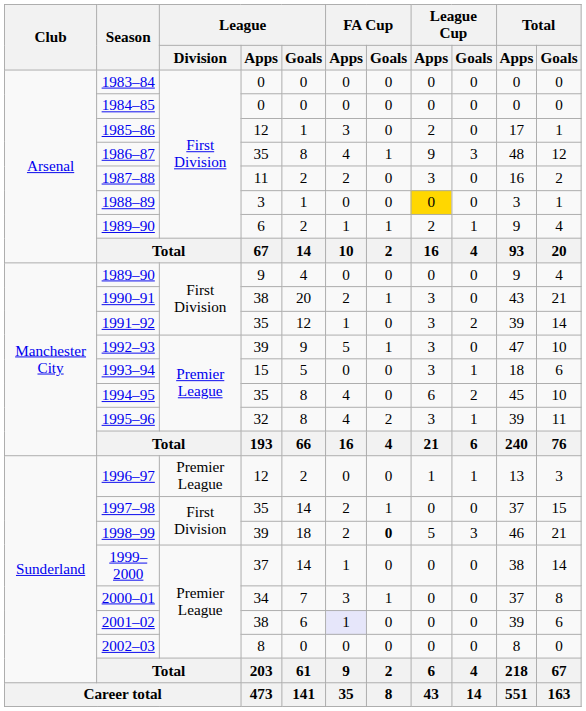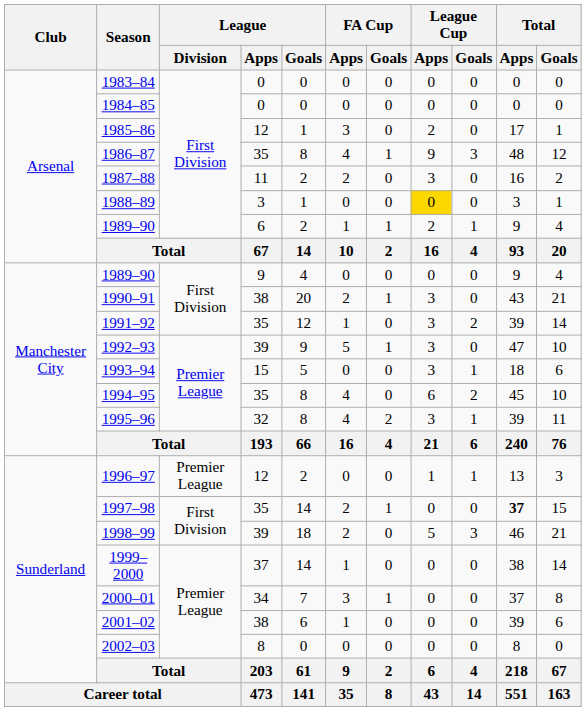(517, 508) normal -> (517, 508) bold
(389, 532) bold -> (389, 532) normal
(346, 622) lavender background -> (346, 622) no background
